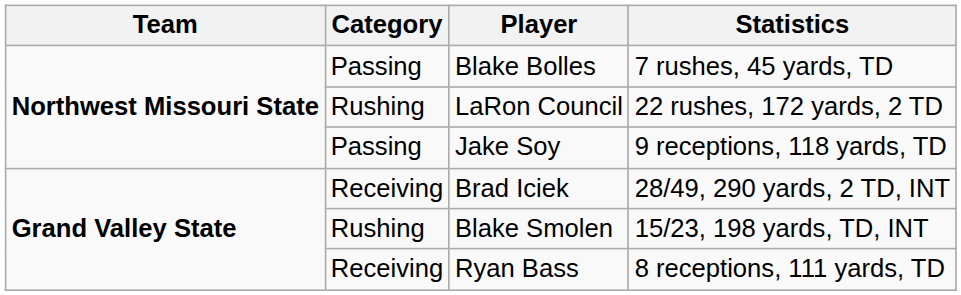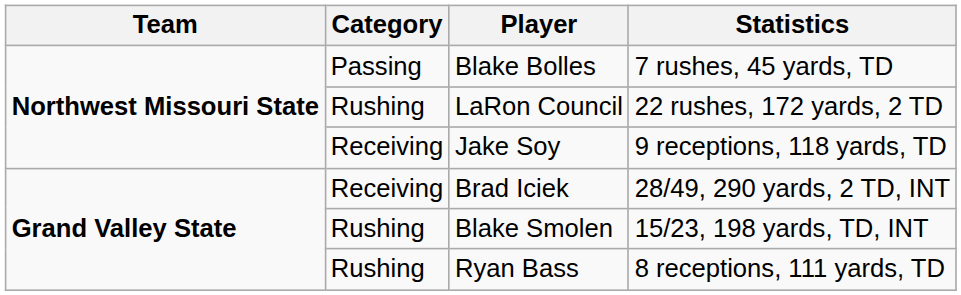(376, 147) Passing -> (387, 147) Receiving
(387, 268) Receiving -> (378, 268) Rushing
